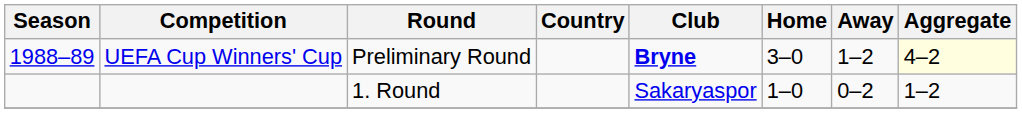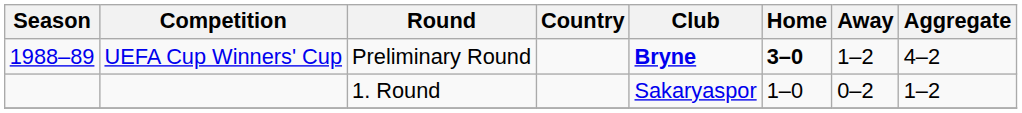(785, 56) normal -> (785, 56) bold
(922, 56) lightyellow background -> (922, 56) no background
